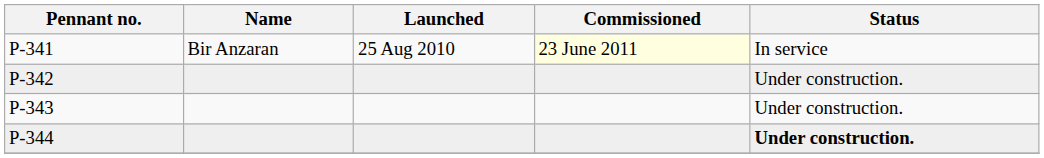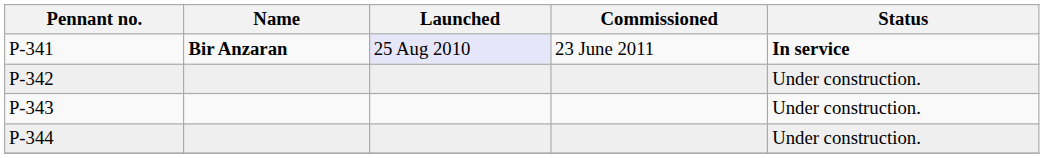(233, 49) normal -> (238, 49) bold
(406, 49) no background -> (422, 49) lavender background
(588, 49) lightyellow background -> (605, 49) no background
(791, 49) normal -> (811, 49) bold
(834, 138) bold -> (846, 138) normal
